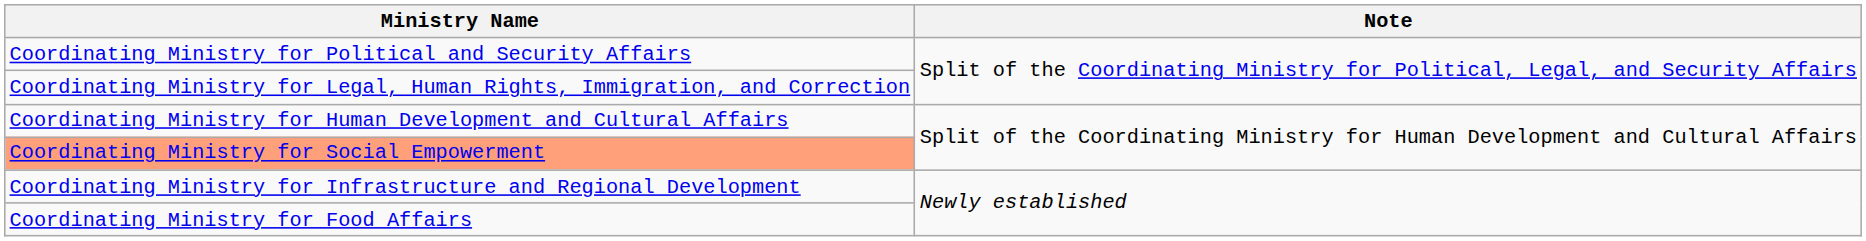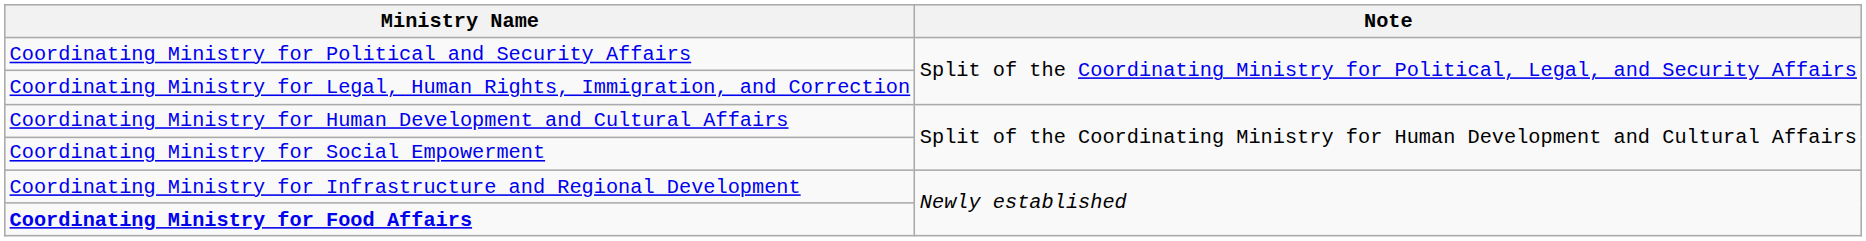(277, 154) lightsalmon background -> (277, 154) no background
(241, 220) normal -> (241, 220) bold
